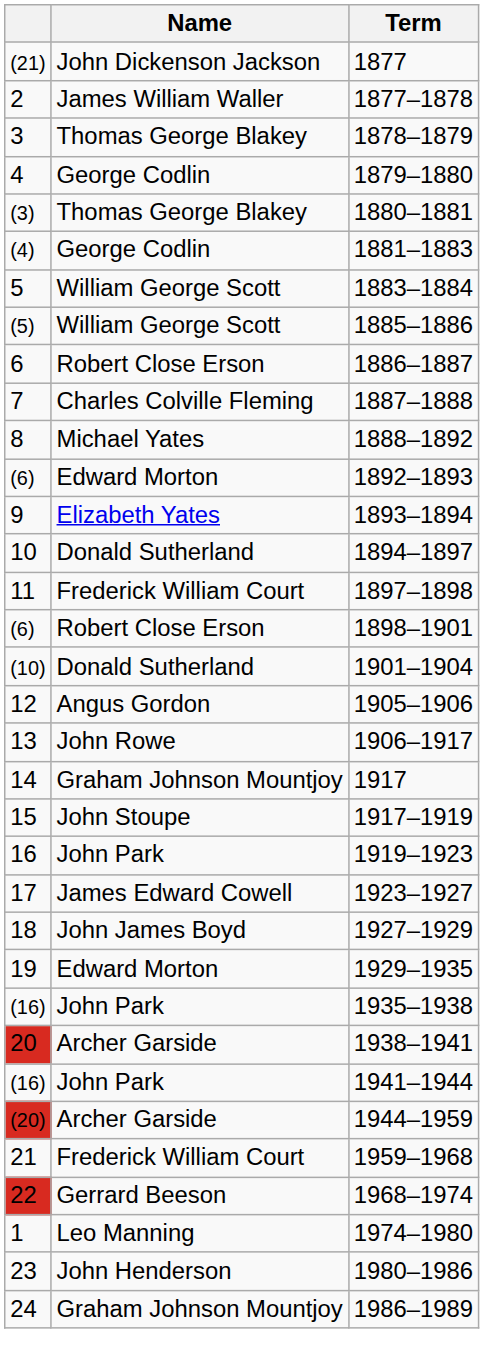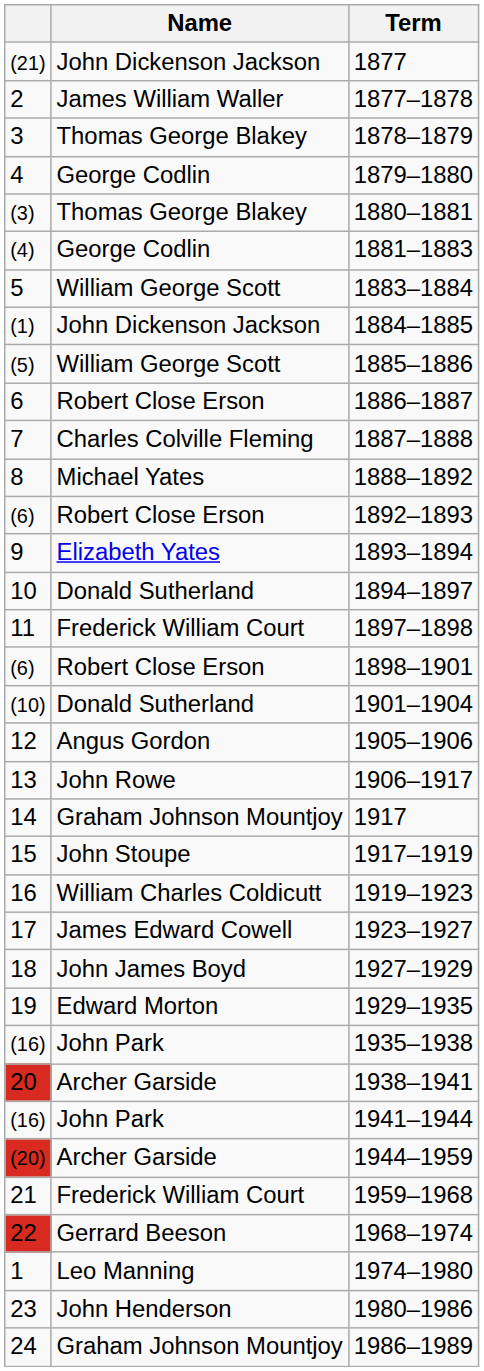+ row: (413, 325)
(137, 477) Edward Morton -> (161, 514) Robert Close Erson
(110, 855) John Park -> (189, 893) William Charles Coldicutt
